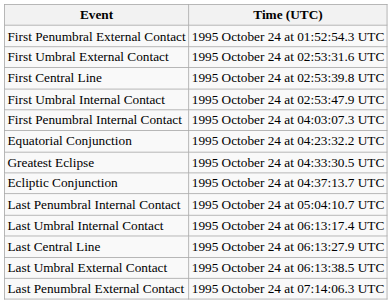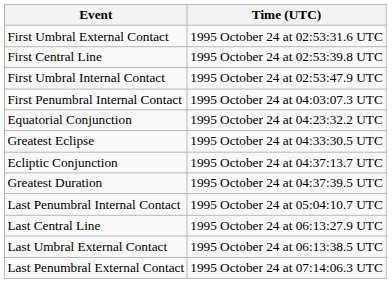- row: (97, 36)
+ row: (55, 183)
- row: (85, 225)
